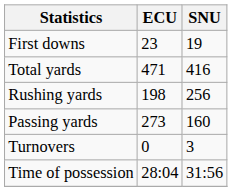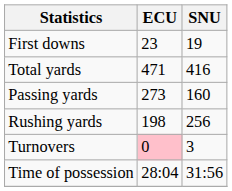rows swapped: (55, 95) <-> (53, 121)
(145, 147) no background -> (145, 147) pink background
